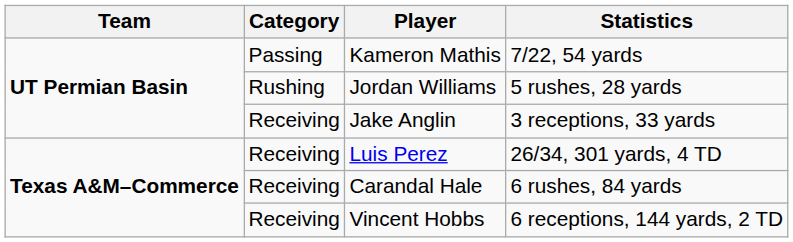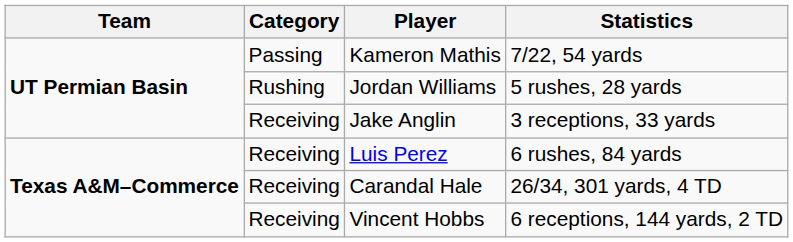(616, 153) 26/34, 301 yards, 4 TD -> (596, 153) 6 rushes, 84 yards
(596, 186) 6 rushes, 84 yards -> (616, 186) 26/34, 301 yards, 4 TD
